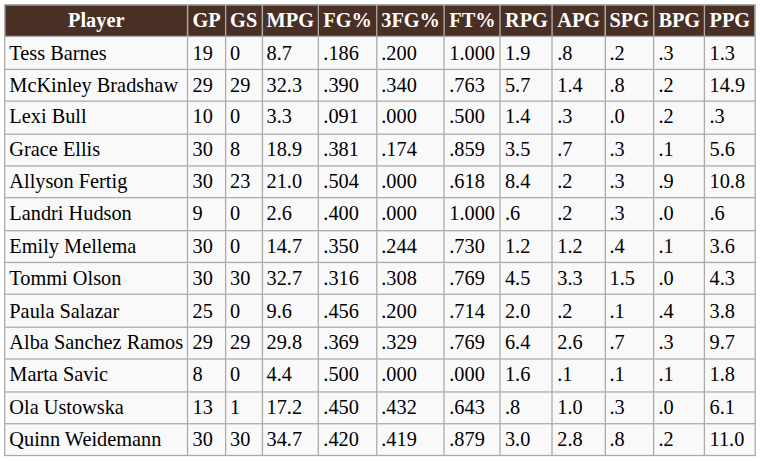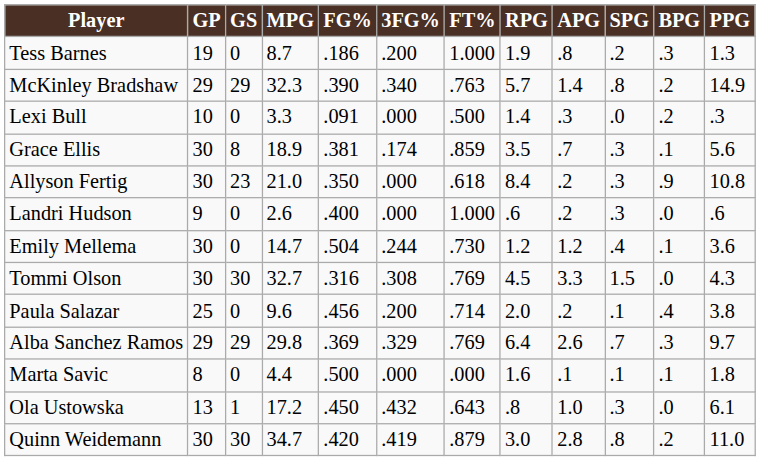(341, 181) .504 -> (341, 181) .350
(341, 246) .350 -> (341, 246) .504
